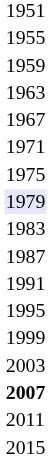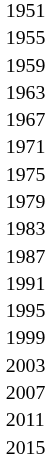(26, 201) lavender background -> (26, 201) no background
(26, 392) bold -> (26, 392) normal
